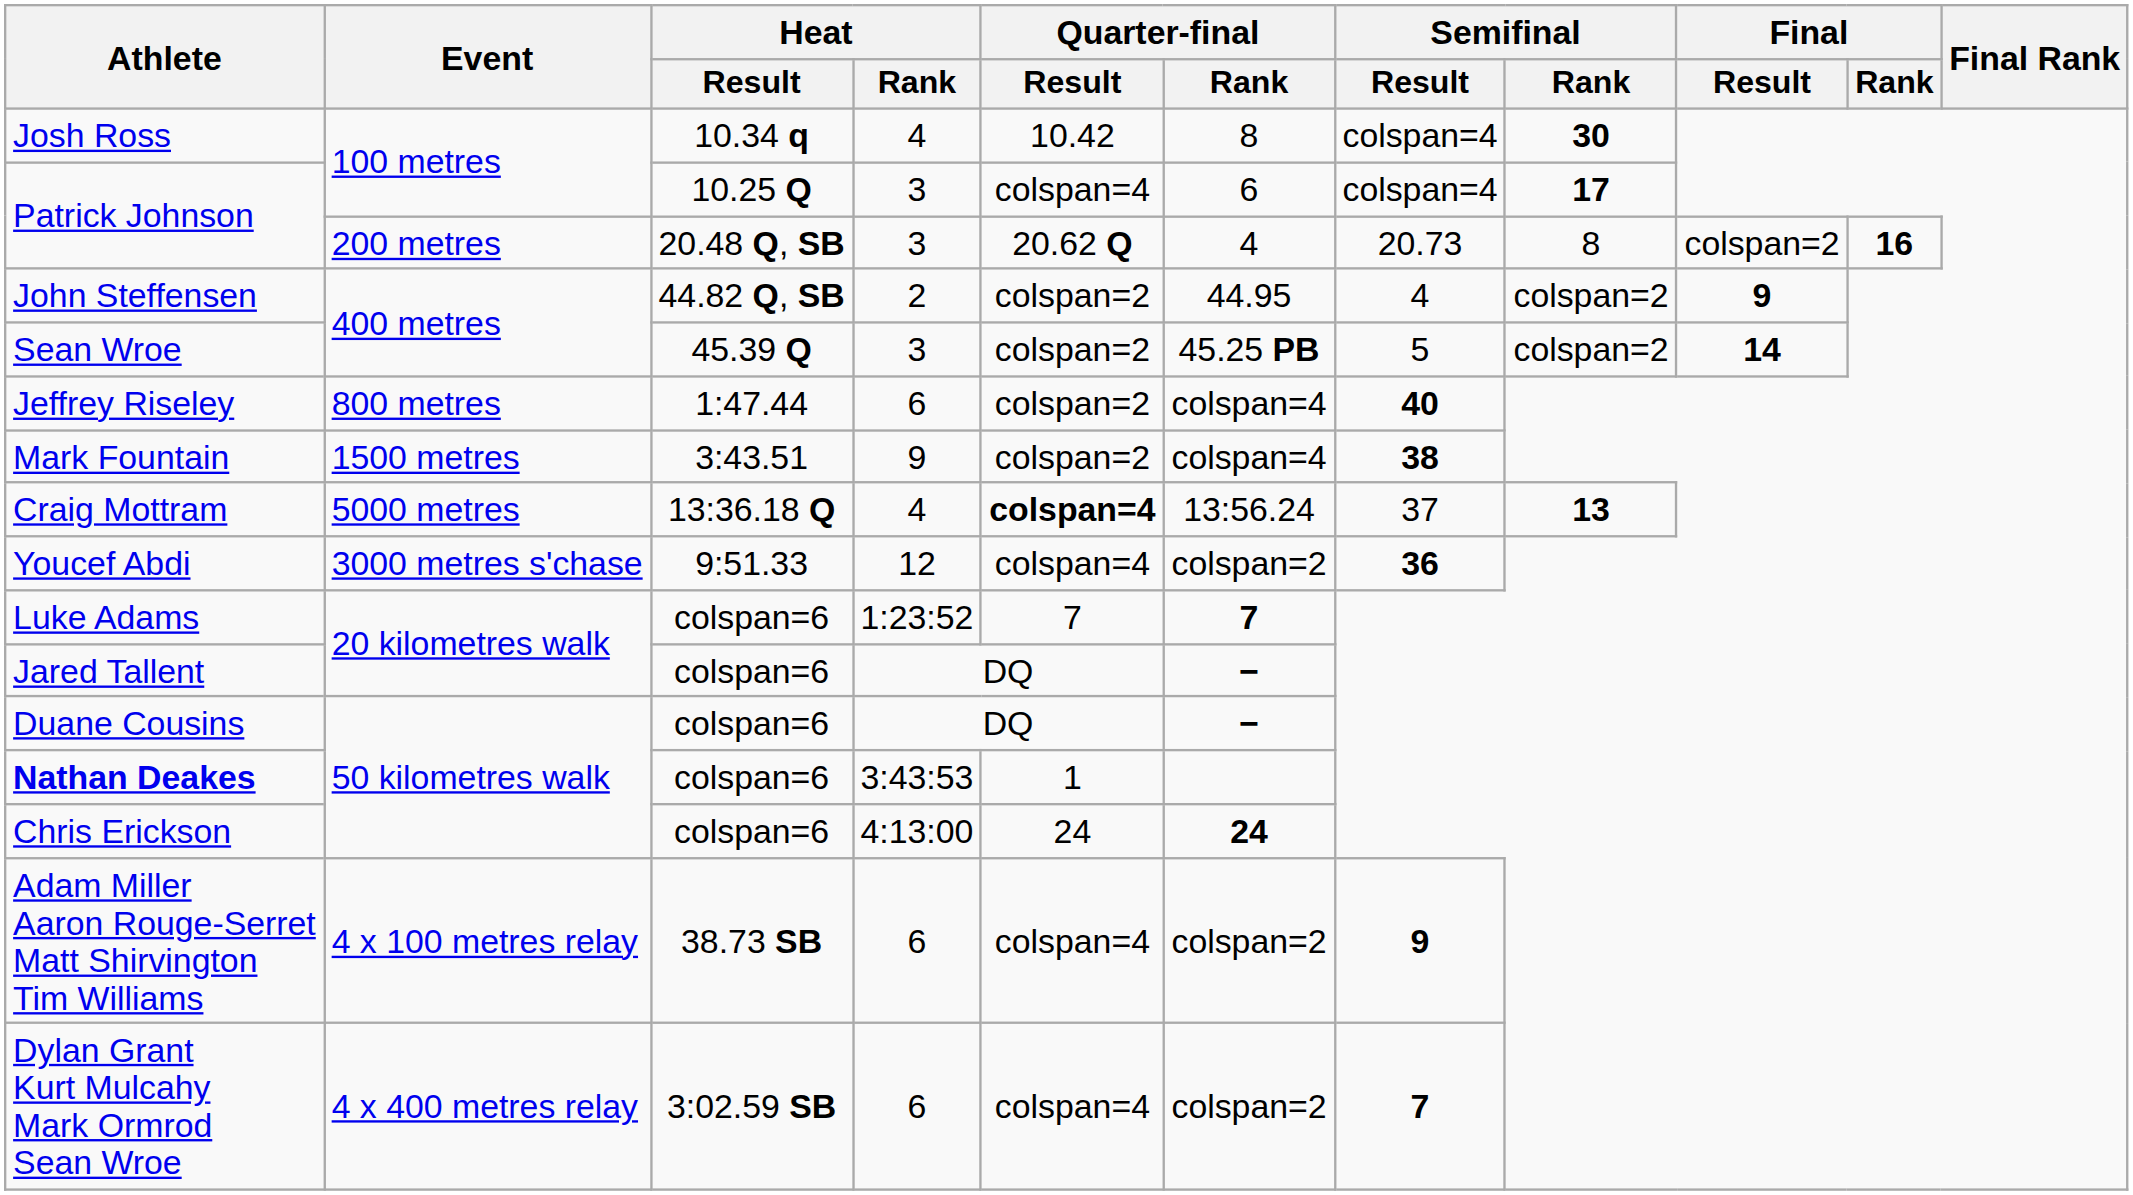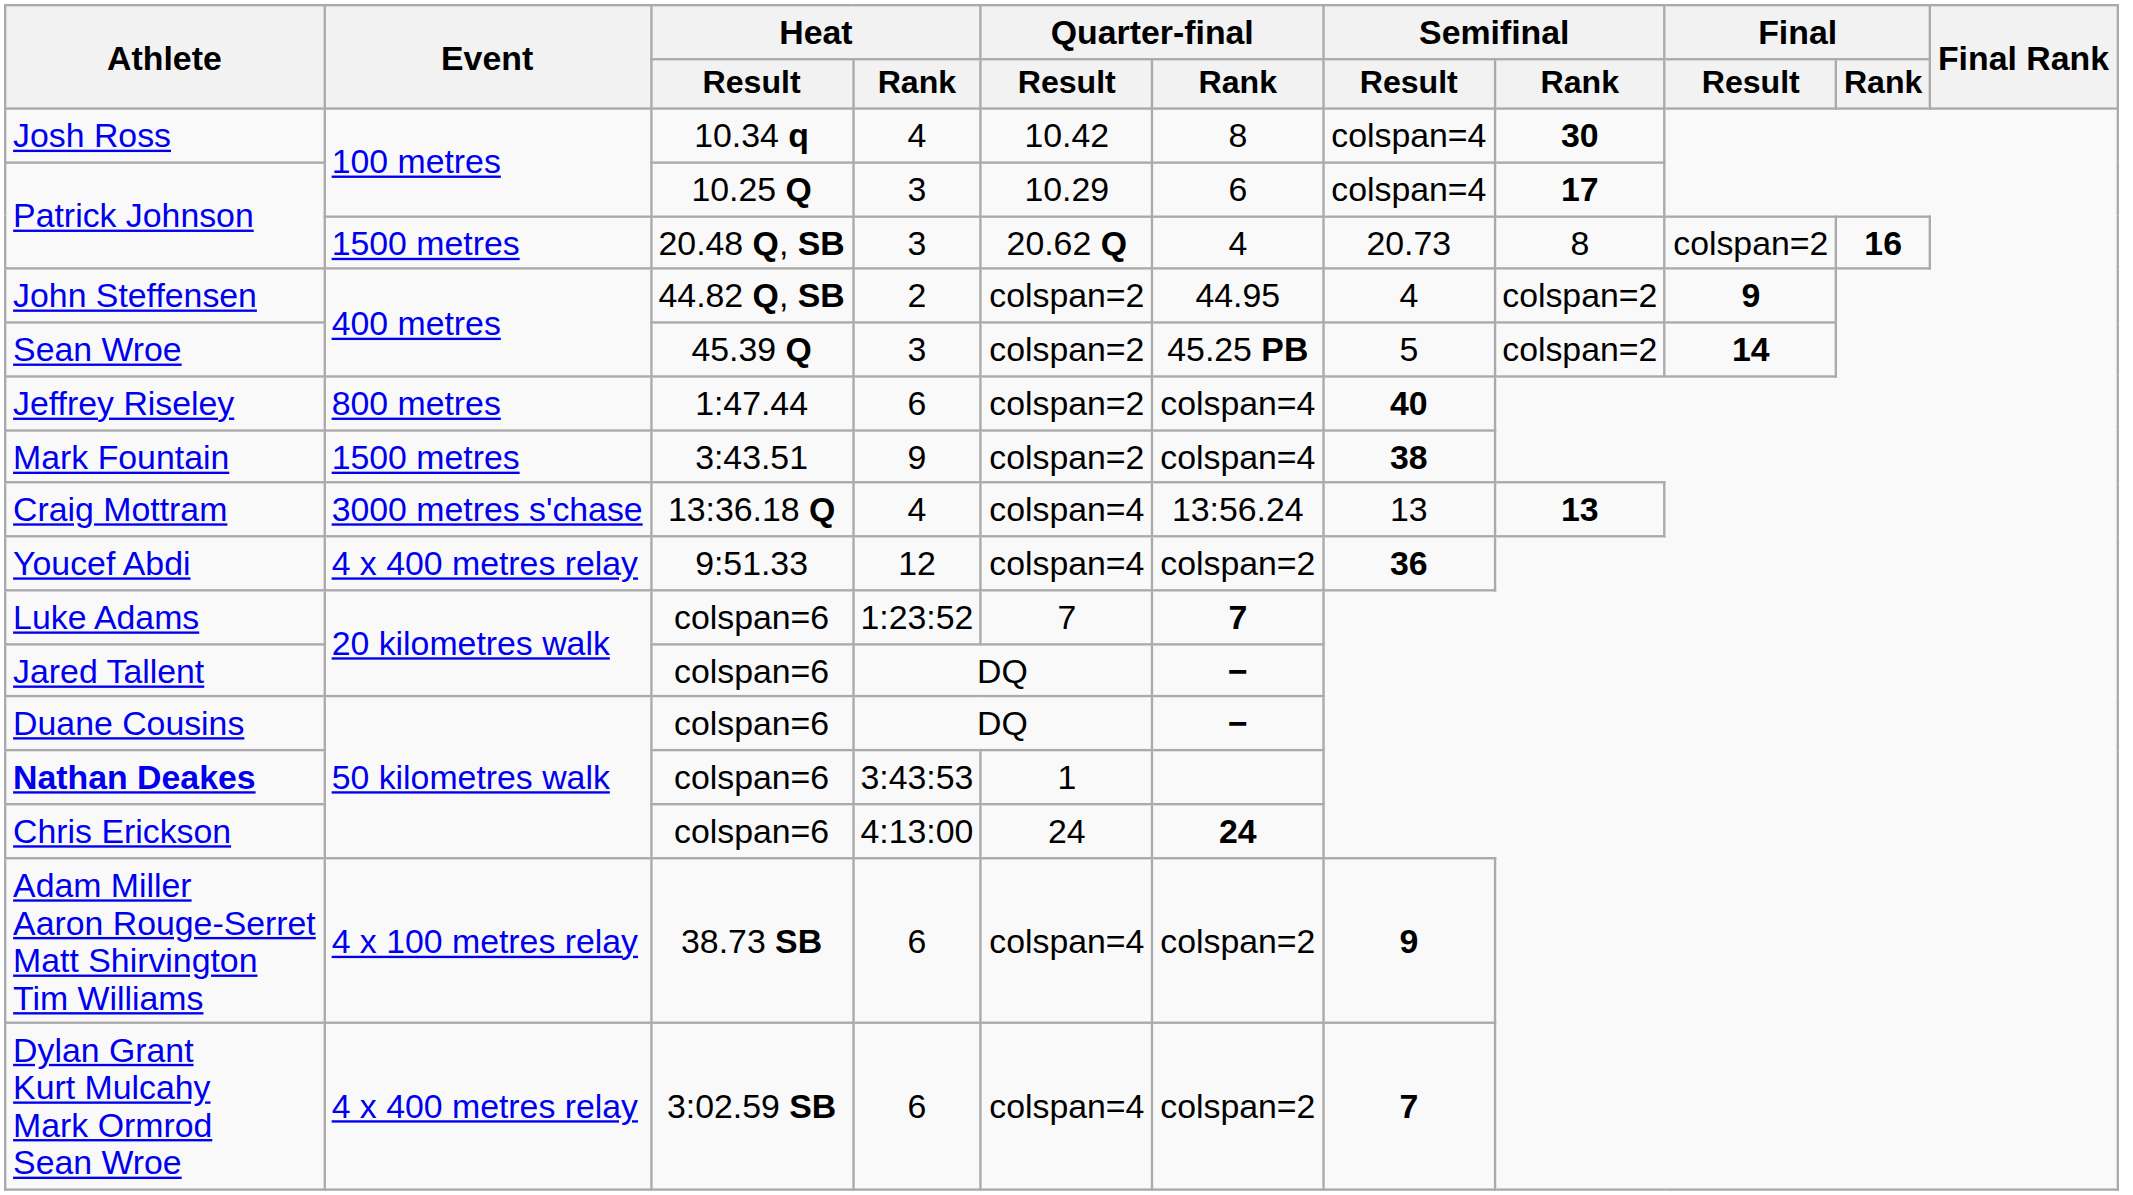(1072, 190) colspan=4 -> (1067, 190) 10.29
(416, 243) 200 metres -> (426, 243) 1500 metres
(426, 510) 5000 metres -> (487, 510) 3000 metres s'chase
(1072, 510) bold -> (1067, 510) normal
(1420, 510) 37 -> (1409, 510) 13
(487, 564) 3000 metres s'chase -> (485, 564) 4 x 400 metres relay
